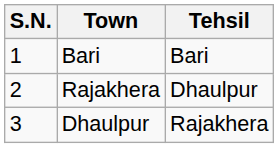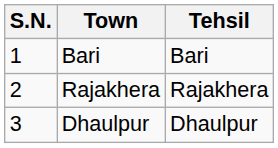(214, 90) Dhaulpur -> (219, 90) Rajakhera
(219, 124) Rajakhera -> (214, 124) Dhaulpur
